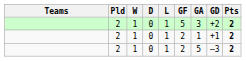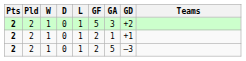columns swapped: (57, 11) <-> (232, 11)
